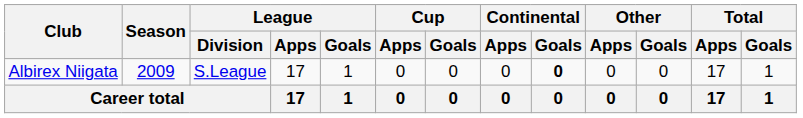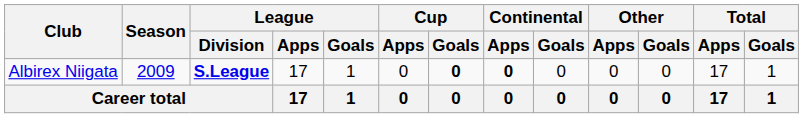(230, 71) normal -> (231, 71) bold
(453, 71) normal -> (456, 71) bold
(506, 71) normal -> (509, 71) bold
(558, 71) bold -> (561, 71) normal
